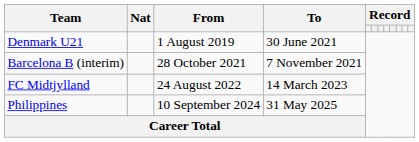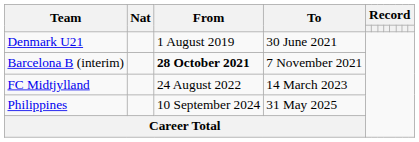(202, 63) normal -> (203, 63) bold
